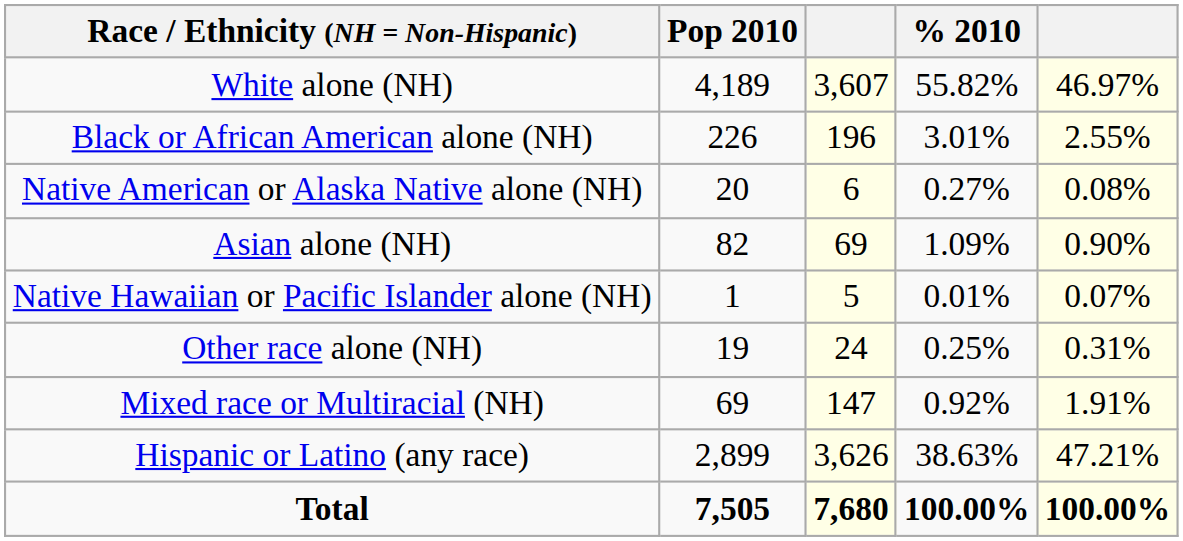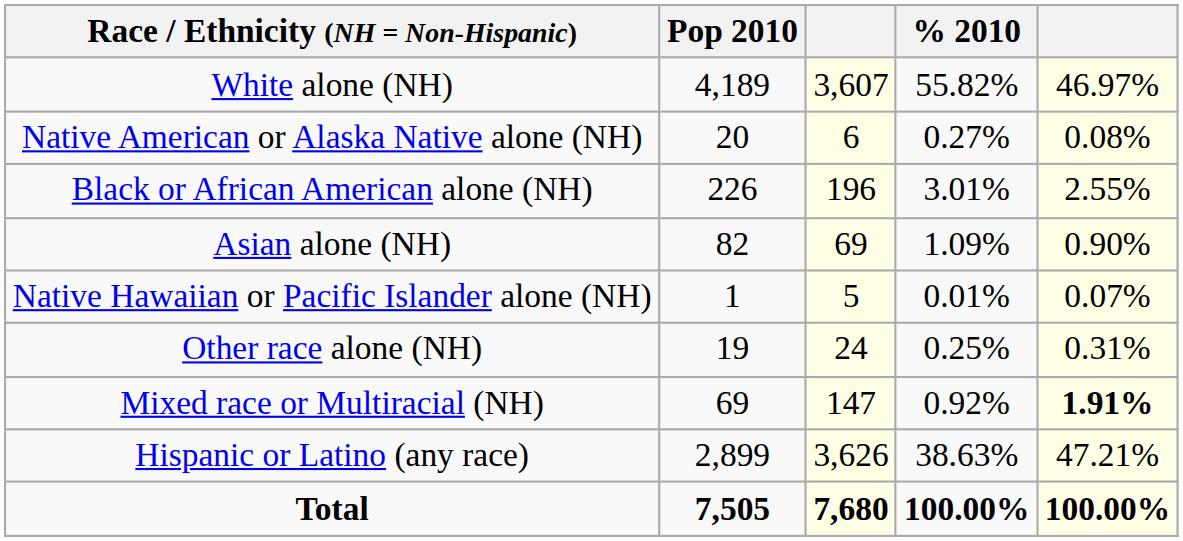rows swapped: (332, 137) <-> (332, 190)
(1108, 402) normal -> (1108, 402) bold
